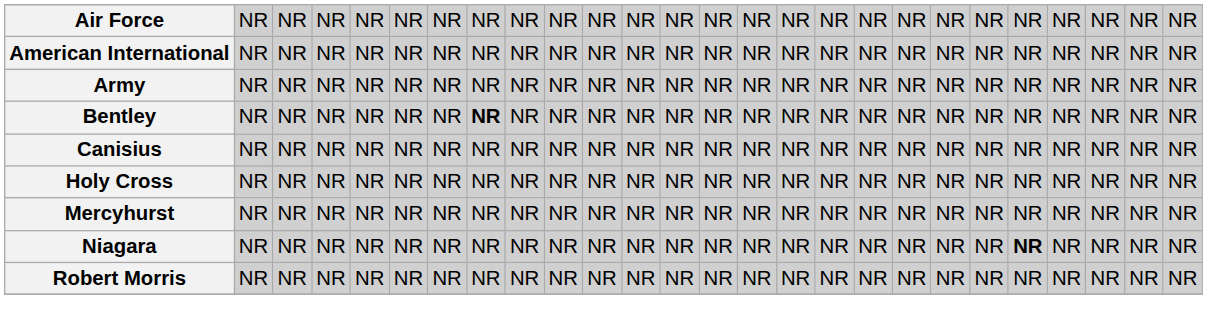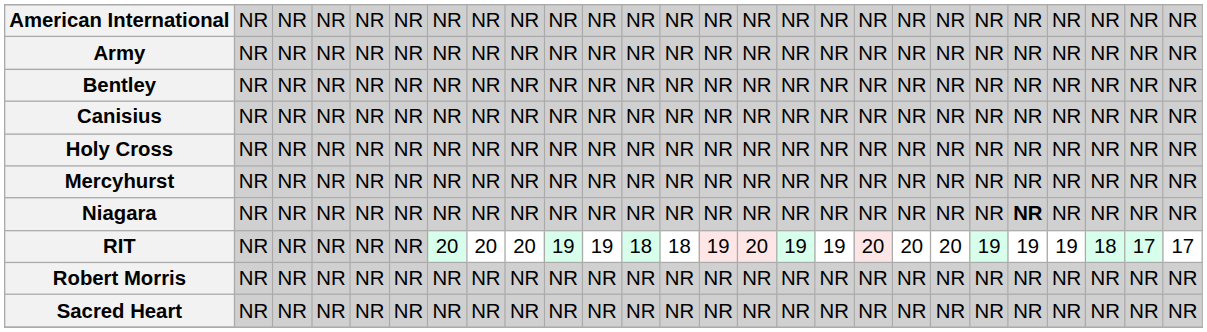- row: (119, 20)
(486, 117) bold -> (486, 85) normal
+ row: (119, 246)
+ row: (119, 310)
